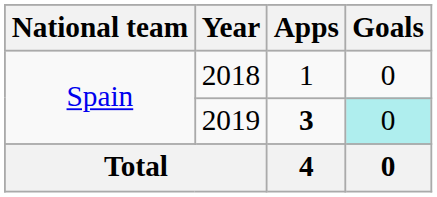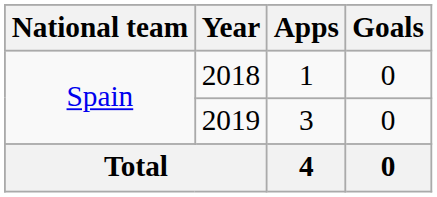(306, 120) bold -> (306, 120) normal
(388, 120) paleturquoise background -> (388, 120) no background
